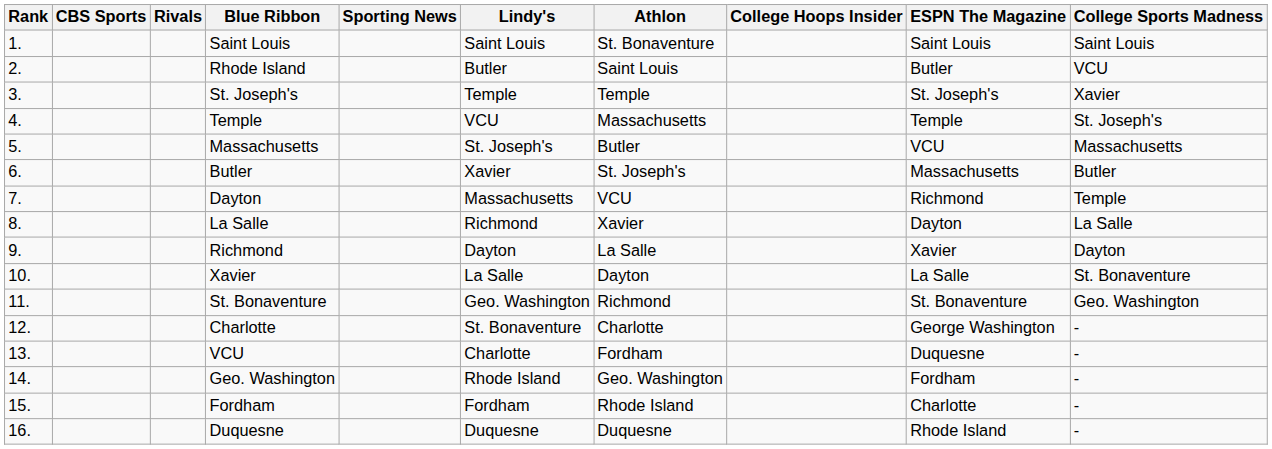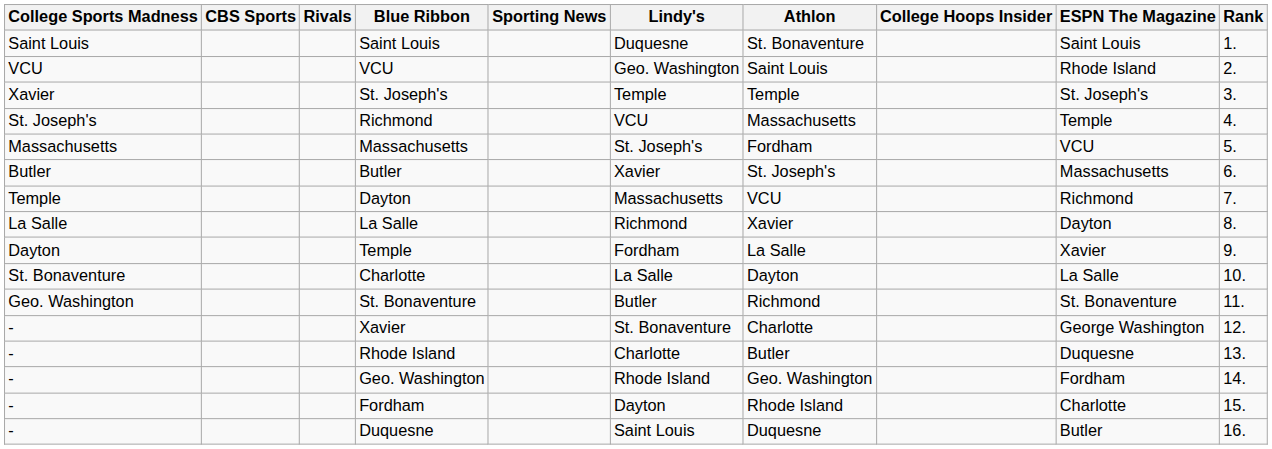columns swapped: (28, 17) <-> (1168, 17)
(505, 43) Saint Louis -> (651, 43) Duquesne
(258, 69) Rhode Island -> (376, 69) VCU
(486, 69) Butler -> (677, 69) Geo. Washington
(931, 69) Butler -> (1108, 69) Rhode Island
(236, 120) Temple -> (396, 120) Richmond
(619, 146) Butler -> (780, 146) Fordham
(246, 250) Richmond -> (385, 250) Temple
(490, 250) Dayton -> (647, 250) Fordham
(233, 276) Xavier -> (392, 276) Charlotte
(527, 302) Geo. Washington -> (635, 302) Butler
(243, 328) Charlotte -> (382, 328) Xavier
(227, 353) VCU -> (407, 353) Rhode Island
(630, 353) Fordham -> (768, 353) Butler
(497, 405) Fordham -> (640, 405) Dayton
(502, 431) Duquesne -> (654, 431) Saint Louis
(958, 431) Rhode Island -> (1081, 431) Butler
